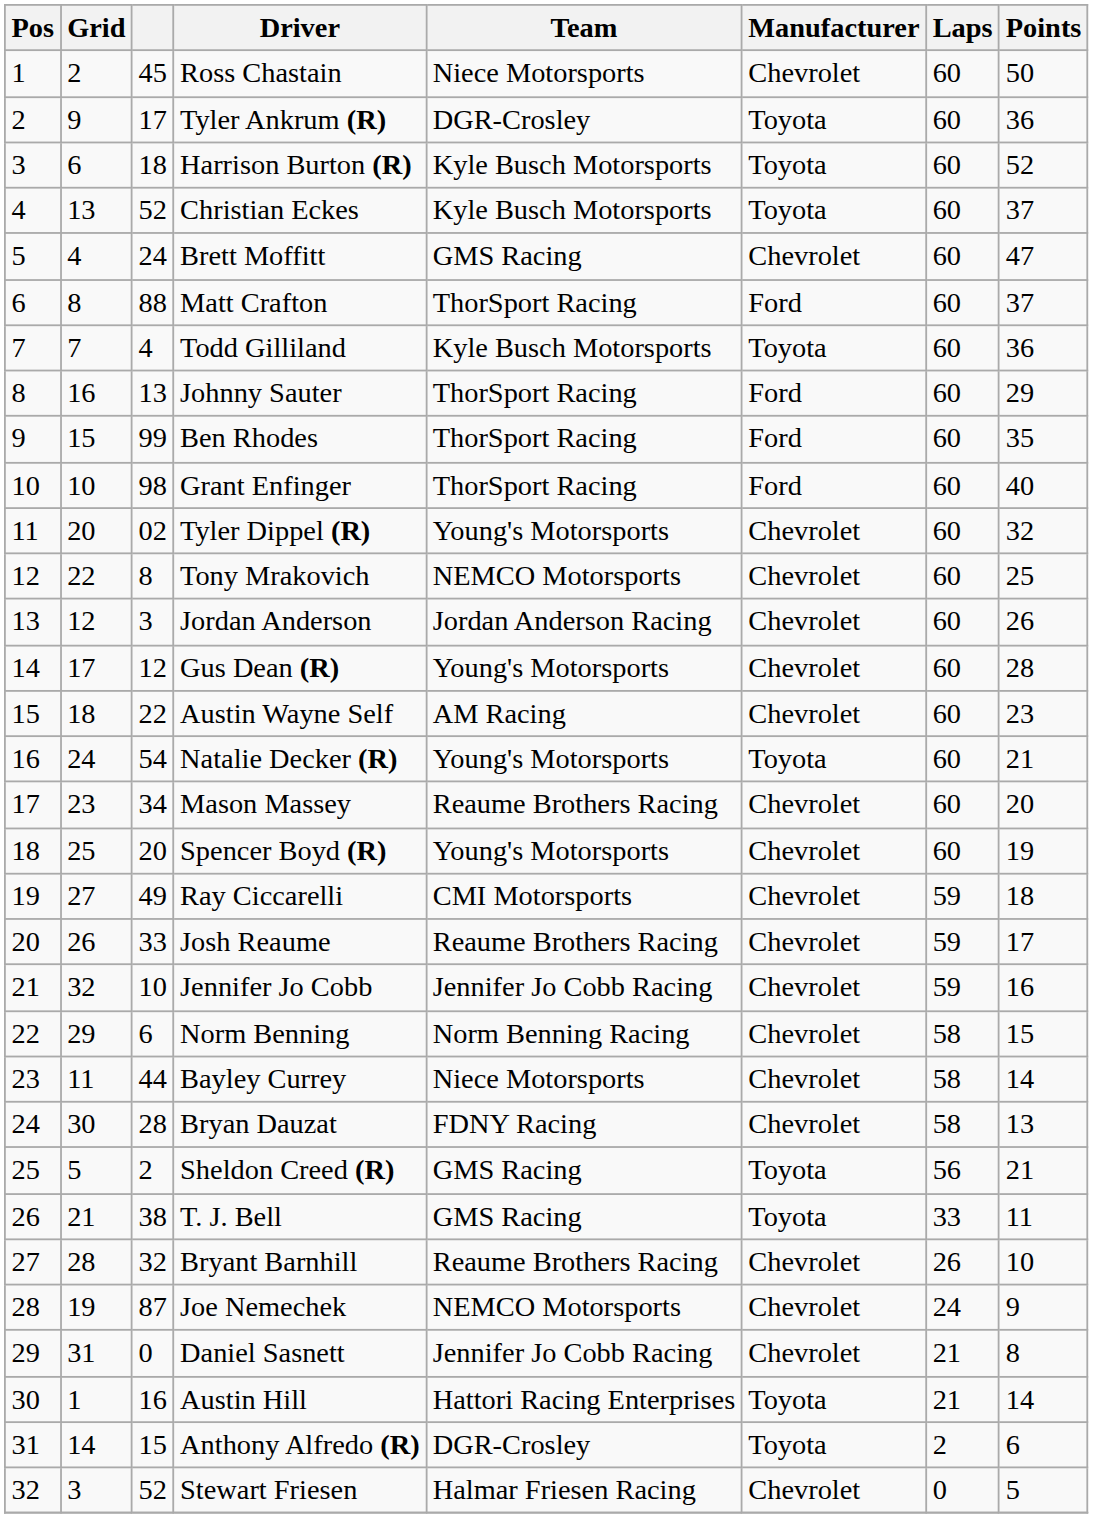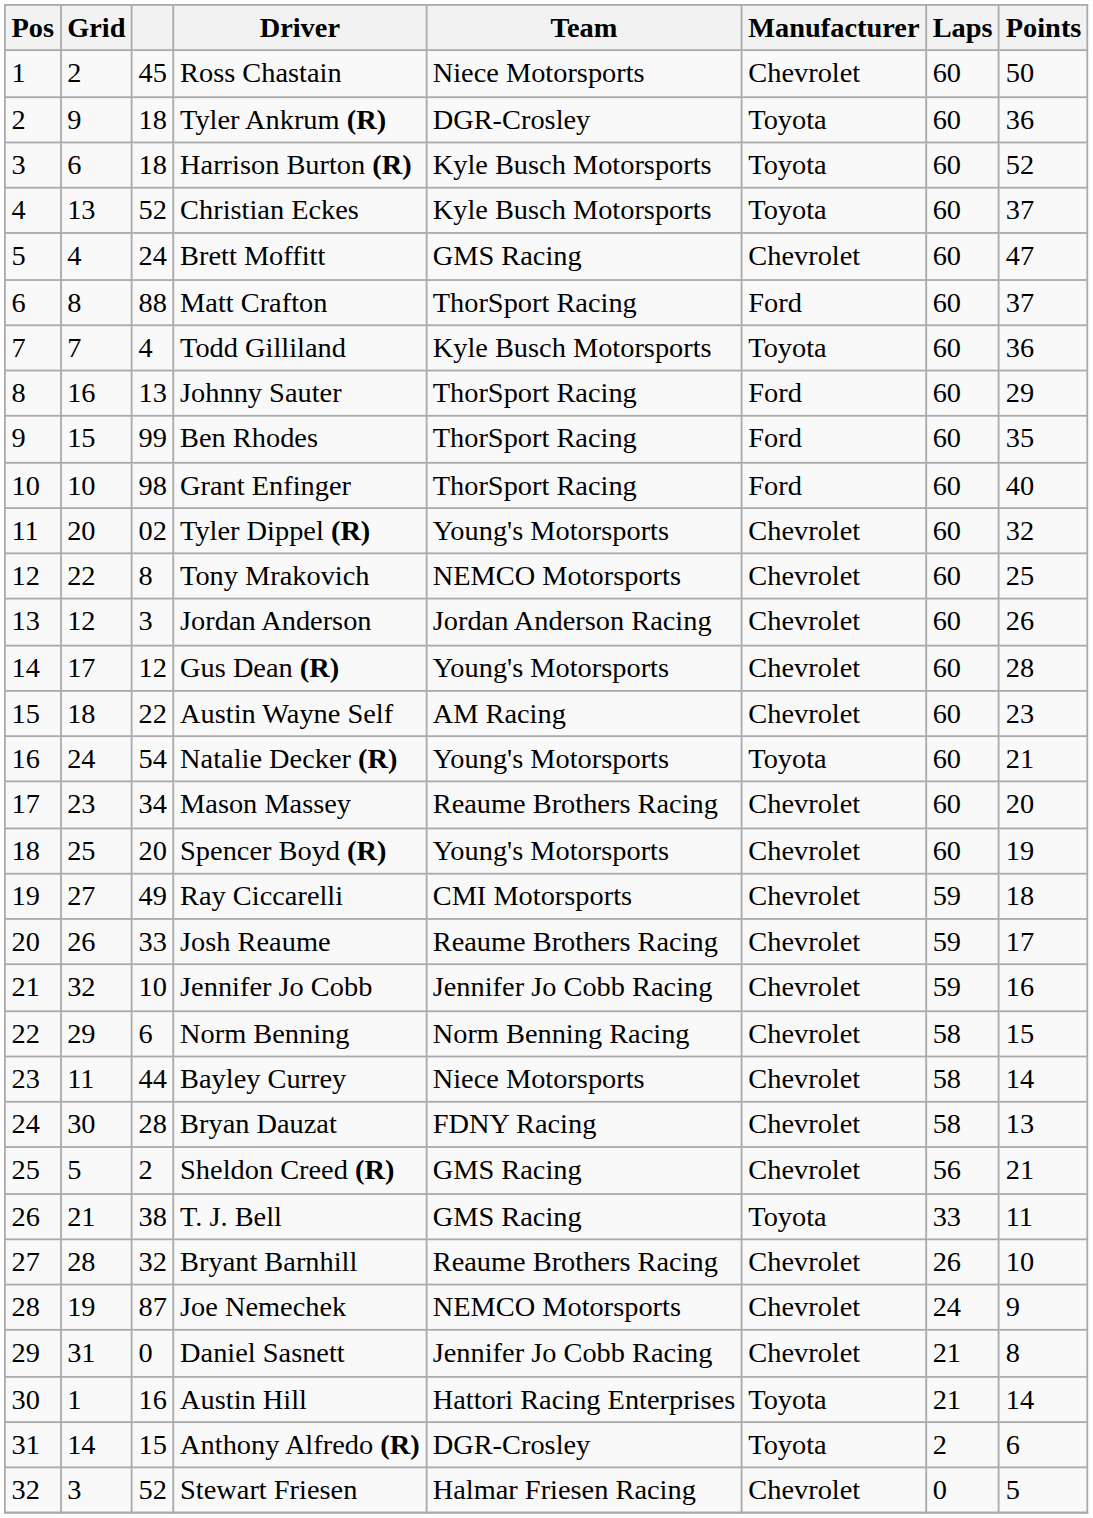(153, 118) 17 -> (153, 118) 18
(788, 1169) Toyota -> (804, 1169) Chevrolet
